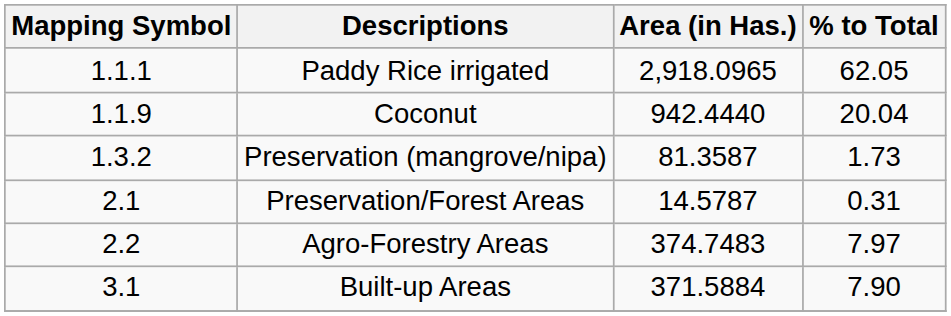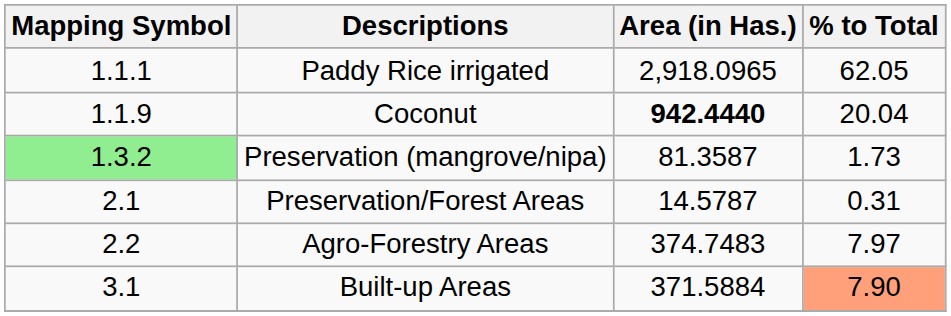(708, 113) normal -> (708, 113) bold
(121, 157) no background -> (121, 157) lightgreen background
(874, 288) no background -> (874, 288) lightsalmon background
